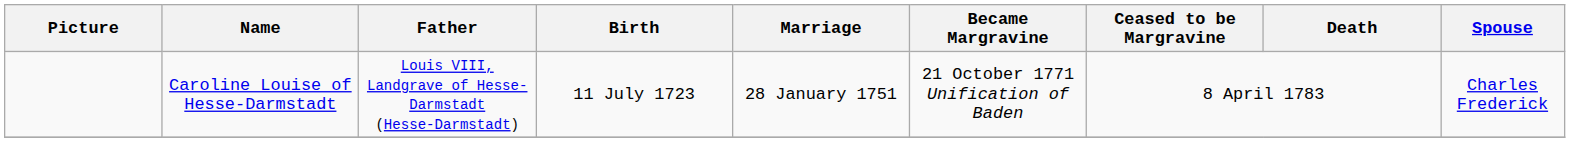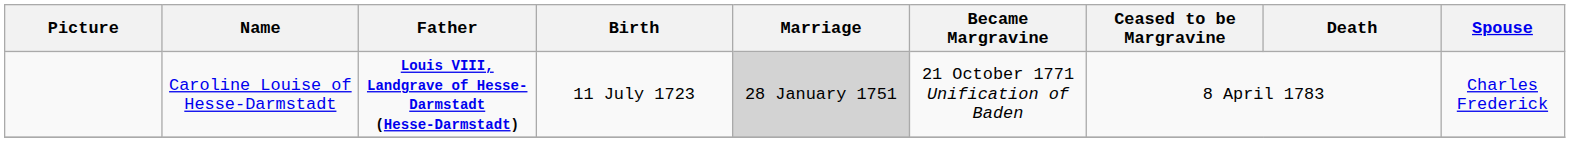(447, 95) normal -> (447, 95) bold
(821, 95) no background -> (821, 95) lightgrey background
